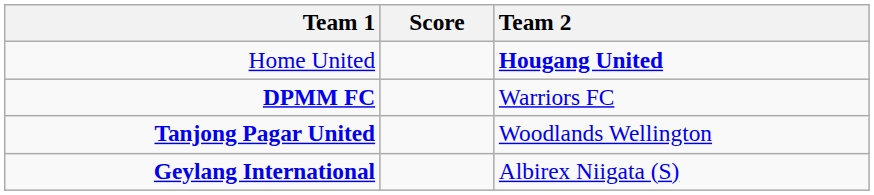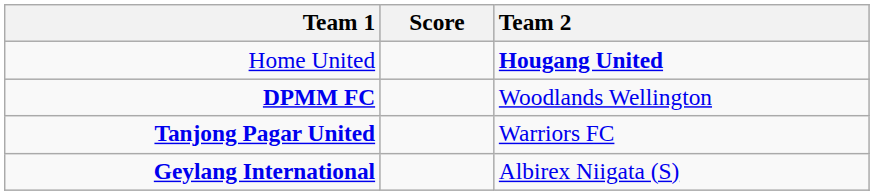(557, 97) Warriors FC -> (605, 97) Woodlands Wellington
(605, 134) Woodlands Wellington -> (557, 134) Warriors FC
